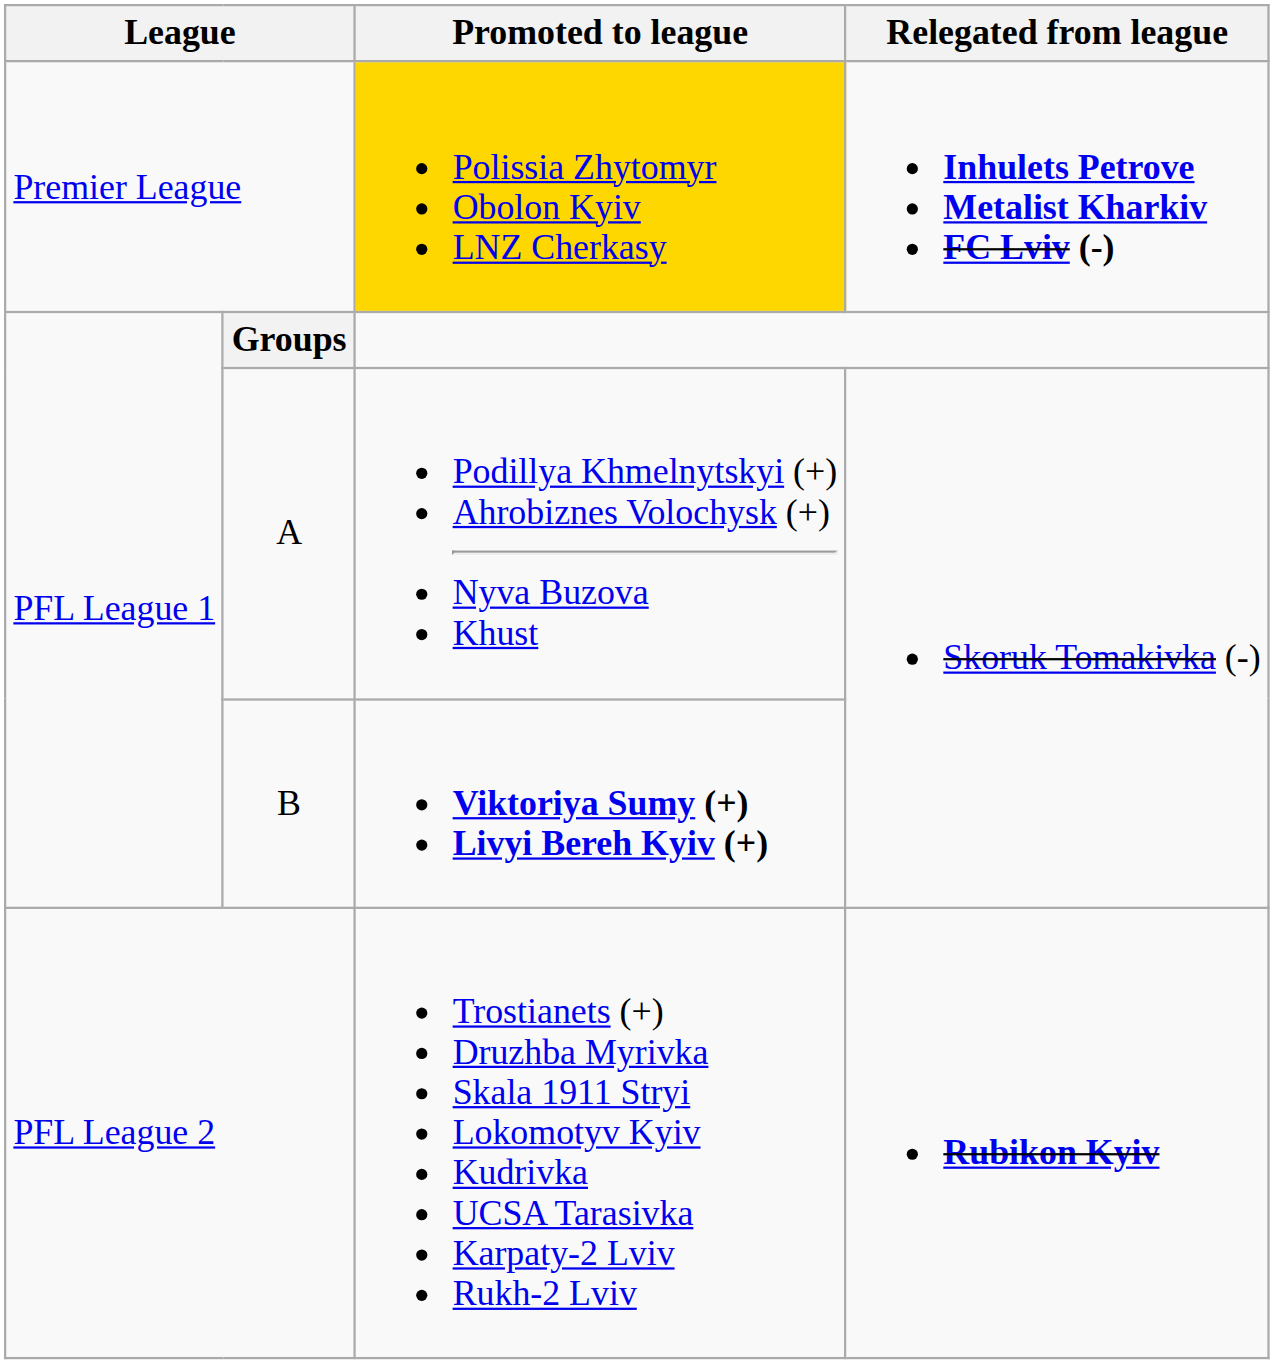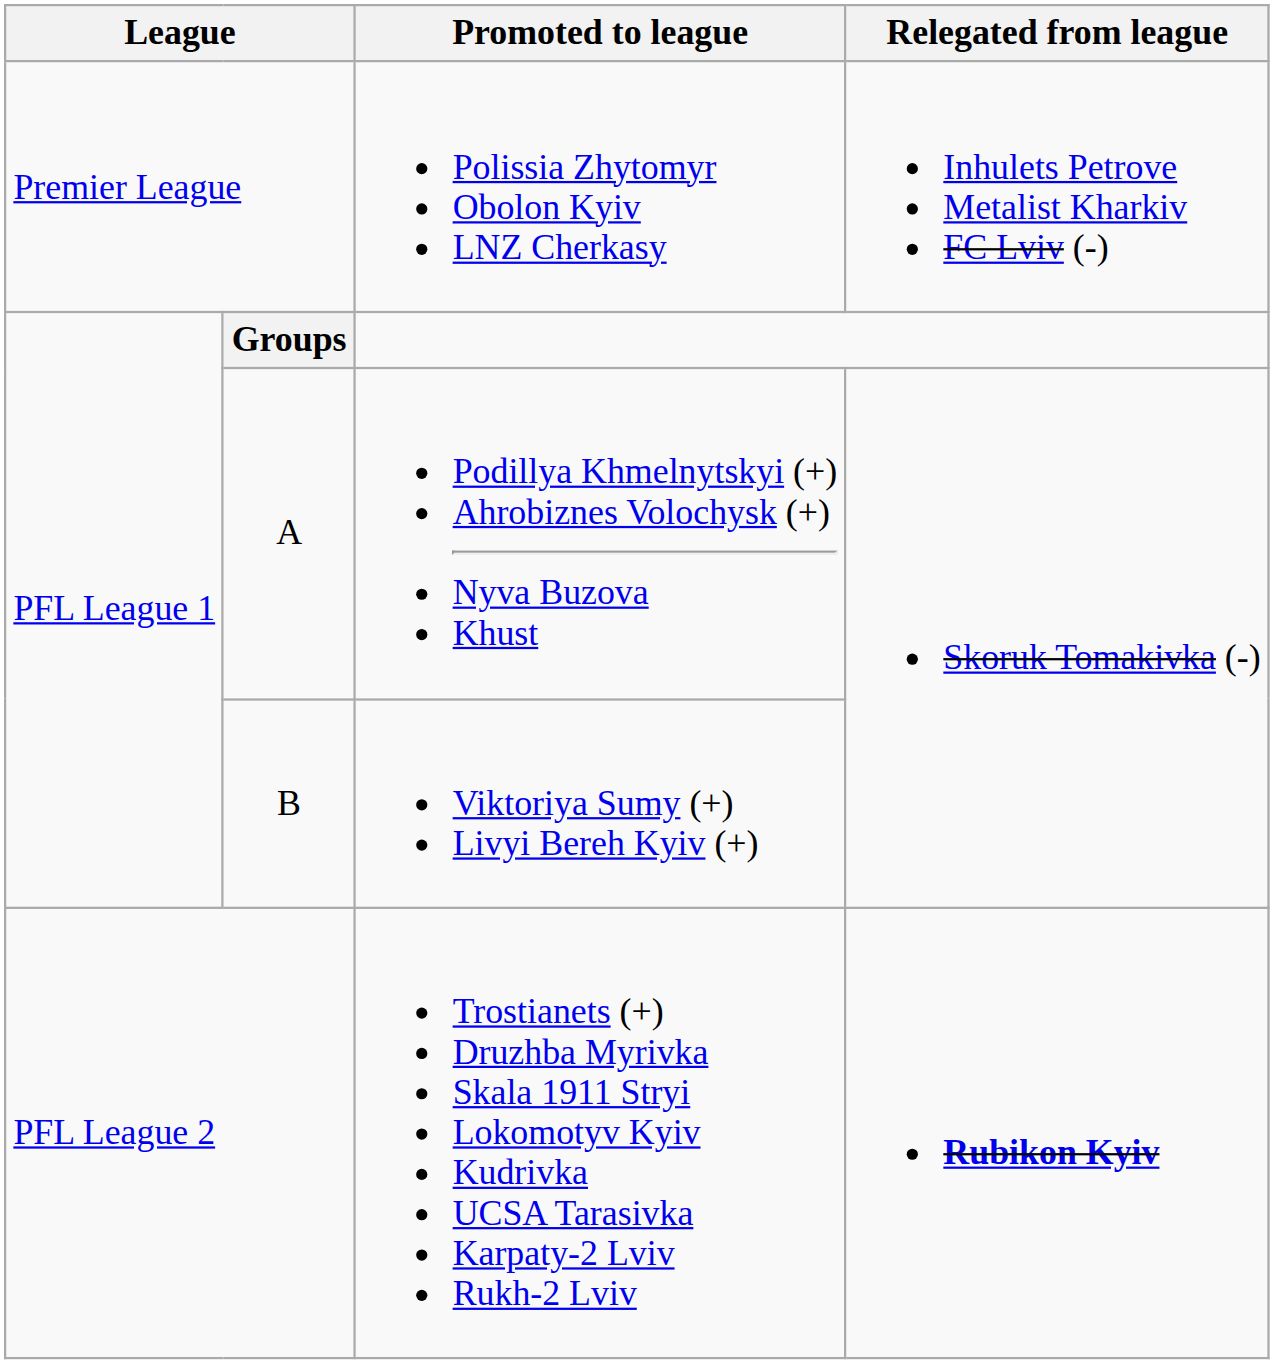(600, 207) gold background -> (600, 207) no background
(1057, 207) bold -> (1057, 207) normal
(600, 823) bold -> (600, 823) normal
